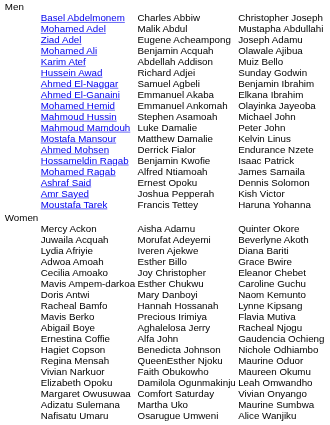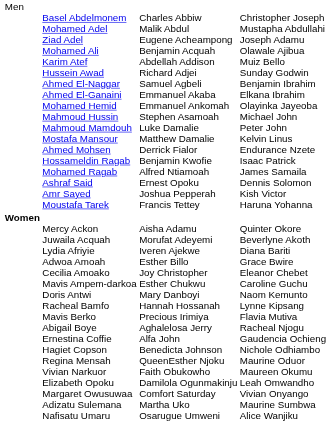(22, 218) normal -> (22, 218) bold
